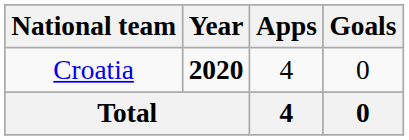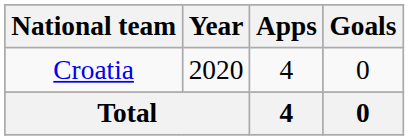(216, 69) bold -> (216, 69) normal
